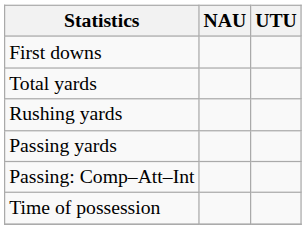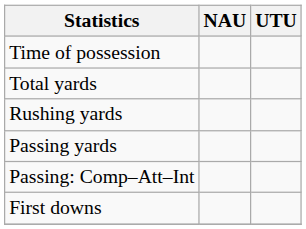rows swapped: (55, 51) <-> (85, 208)
